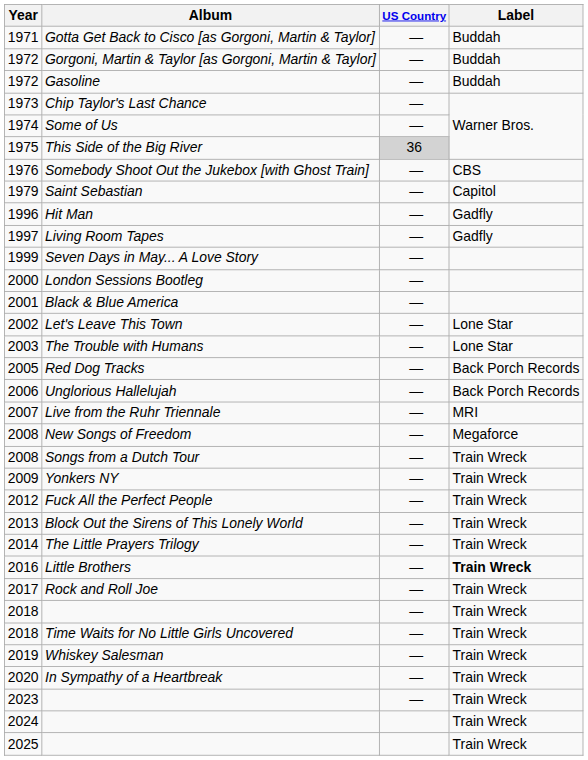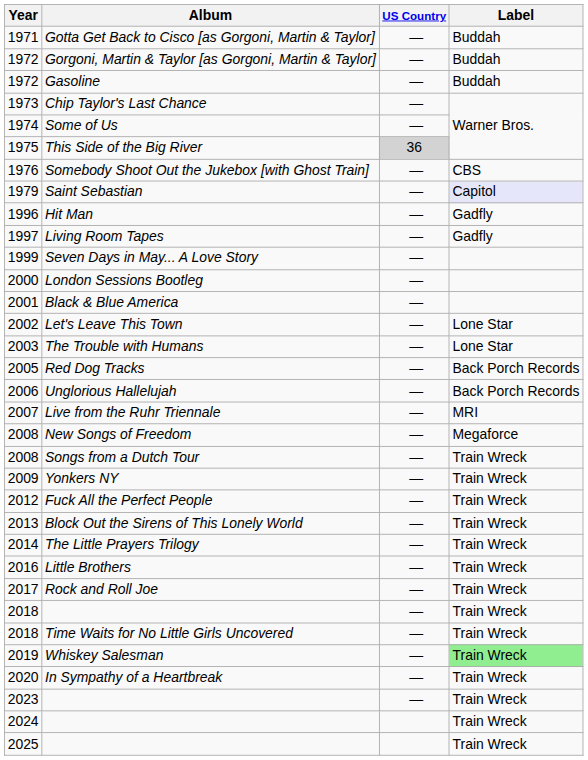(474, 192) no background -> (474, 192) lavender background
(492, 567) bold -> (490, 567) normal
(490, 655) no background -> (490, 655) lightgreen background
